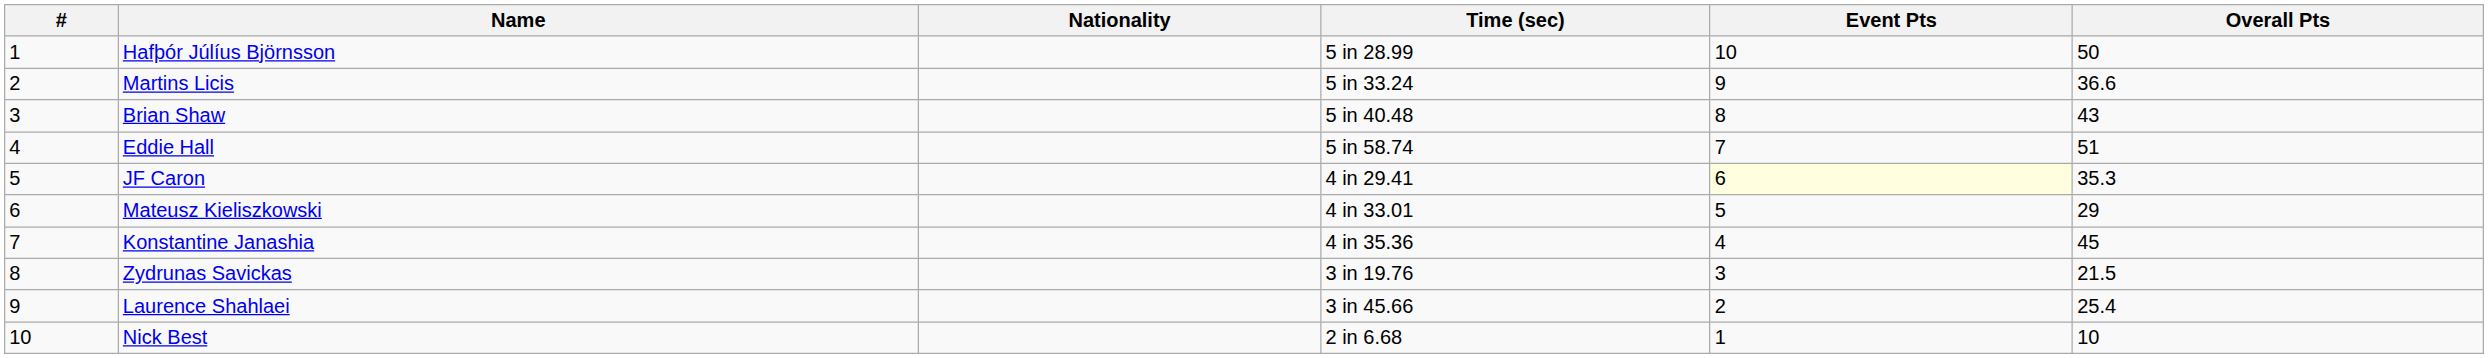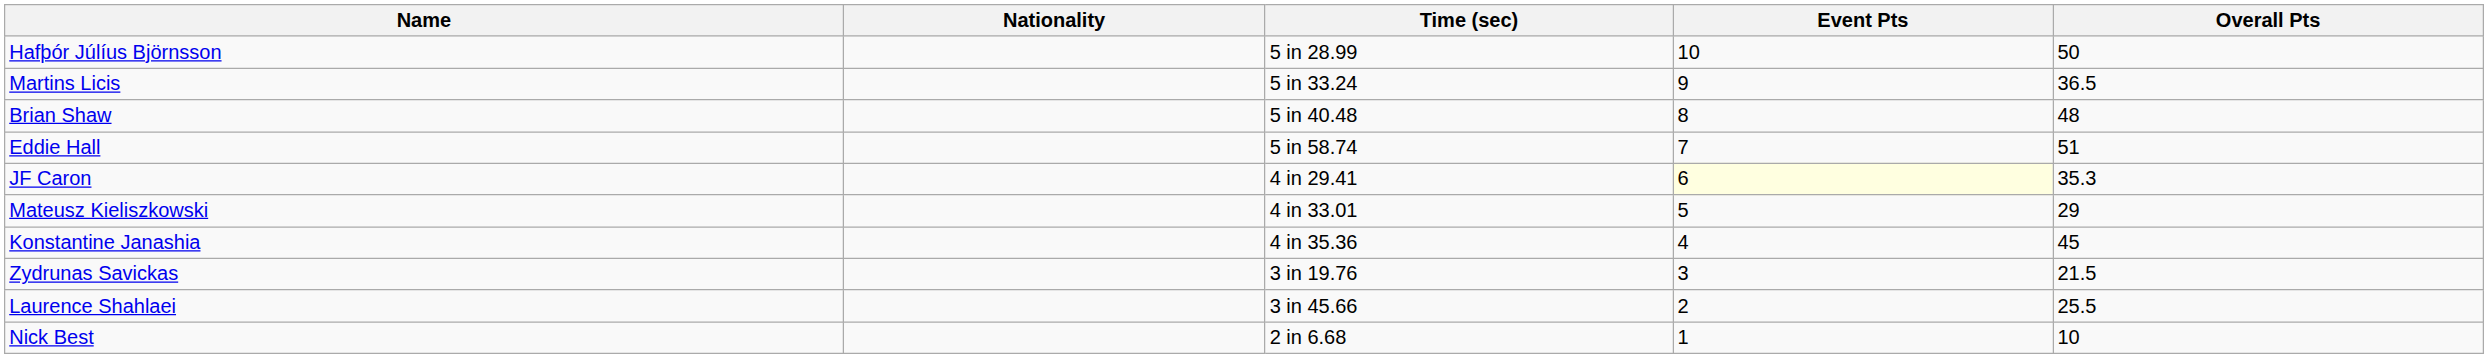- column: (61, 20)
(2097, 83) 36.6 -> (2077, 83) 36.5
(2088, 115) 43 -> (2069, 115) 48
(2097, 305) 25.4 -> (2077, 305) 25.5
